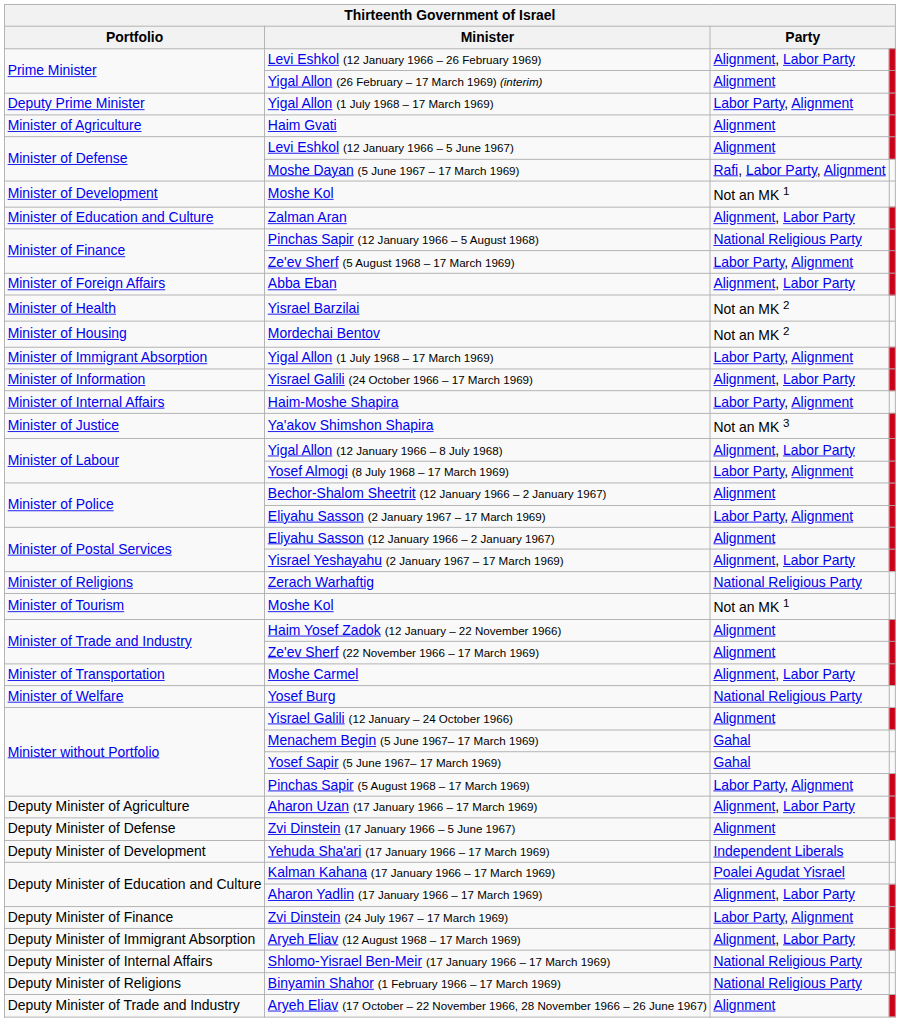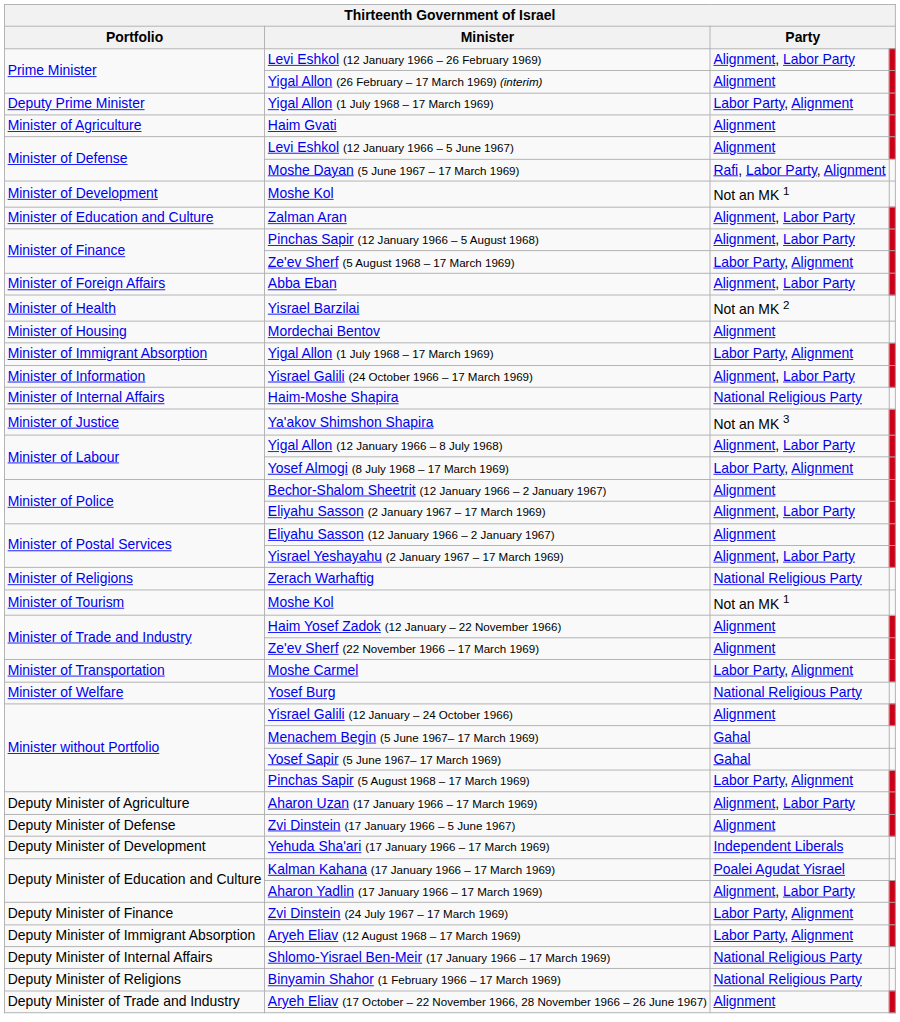(788, 240) National Religious Party -> (784, 240) Alignment, Labor Party
(751, 334) Not an MK 2 -> (744, 332) Alignment
(783, 402) Labor Party, Alignment -> (788, 398) National Religious Party
(783, 516) Labor Party, Alignment -> (784, 512) Alignment, Labor Party
(784, 674) Alignment, Labor Party -> (783, 670) Labor Party, Alignment
(784, 939) Alignment, Labor Party -> (783, 935) Labor Party, Alignment
